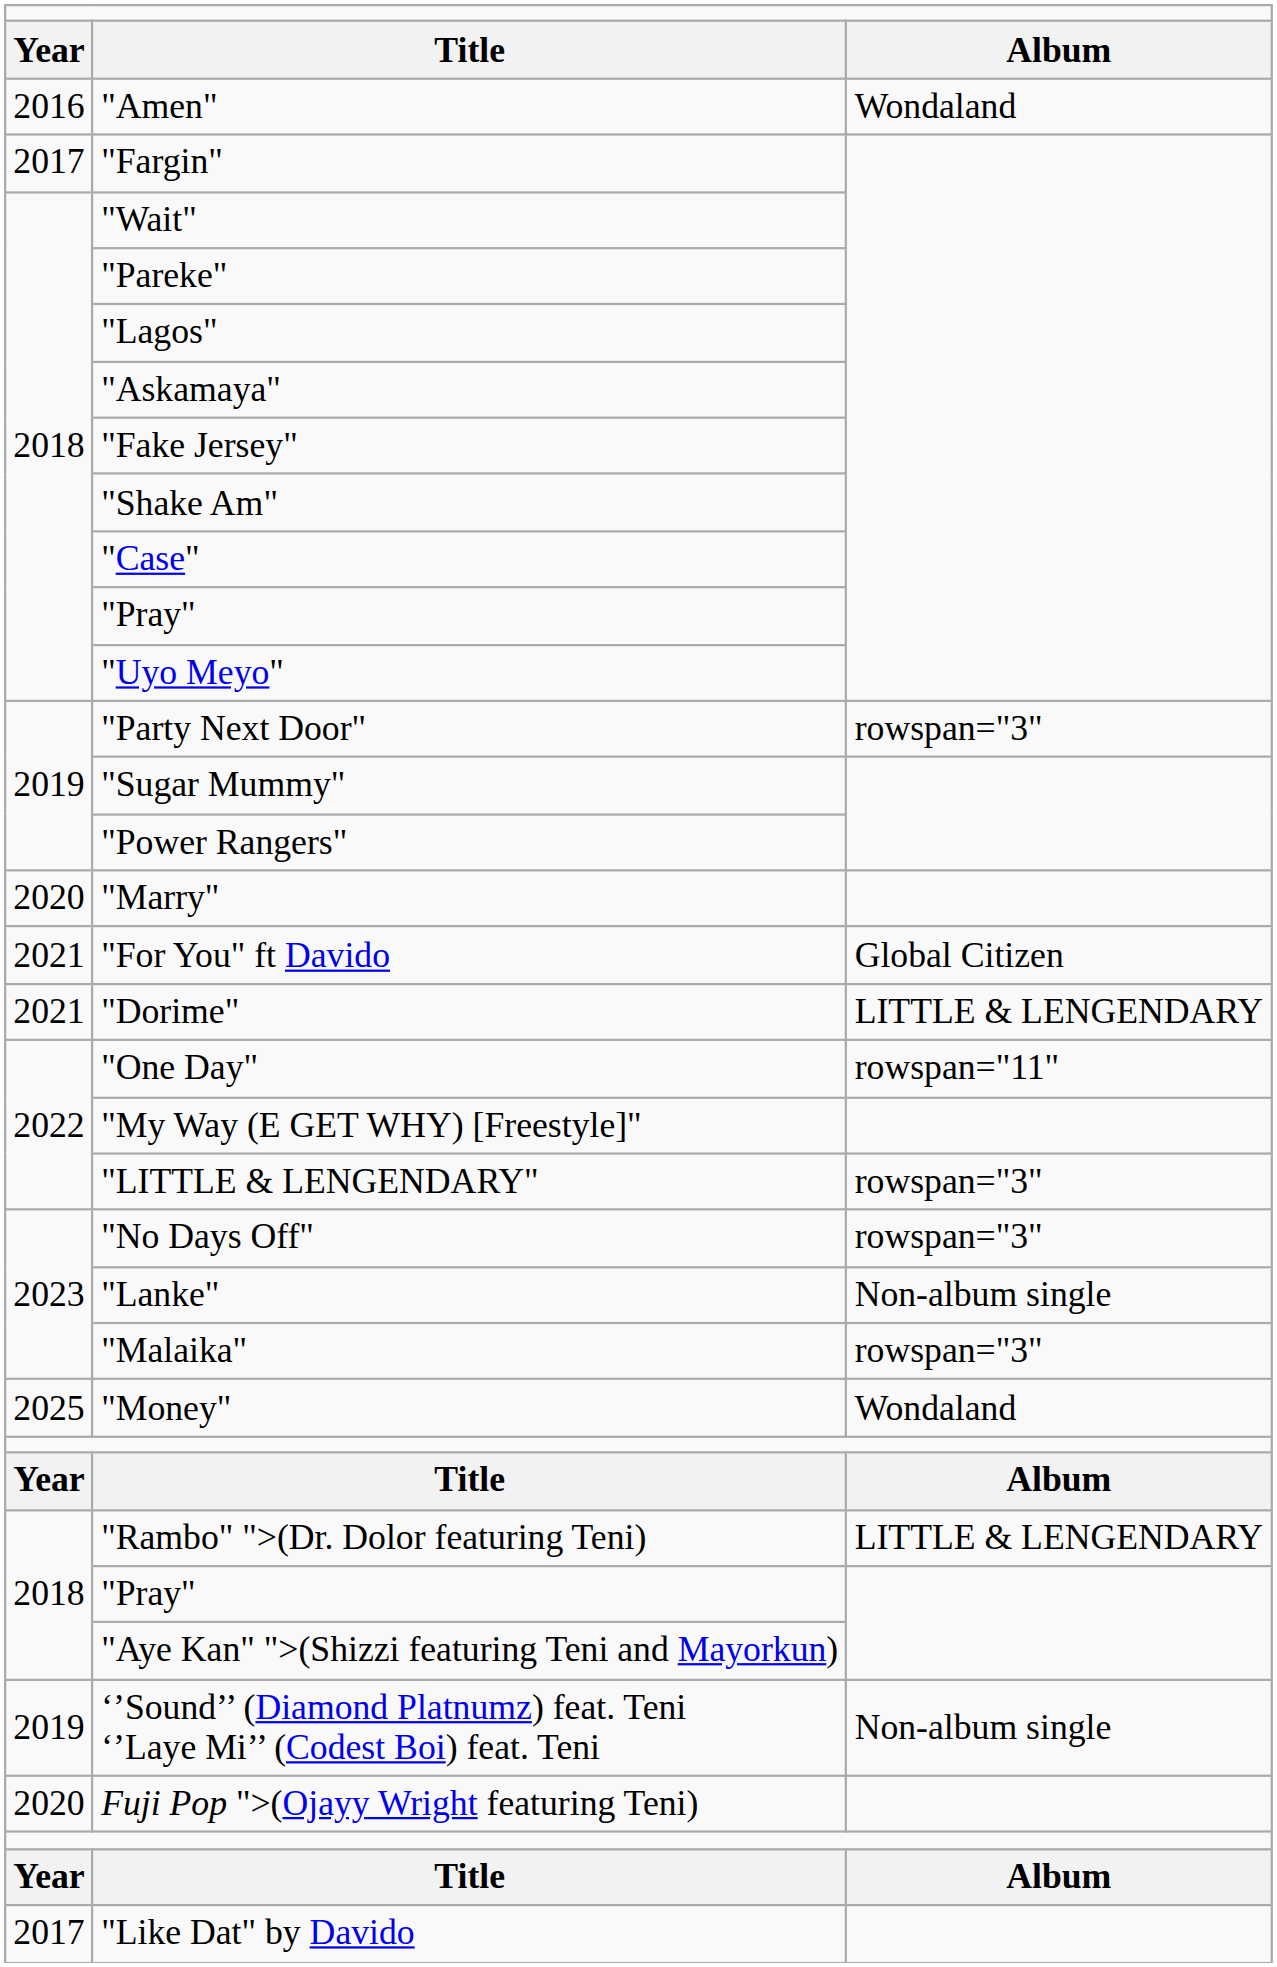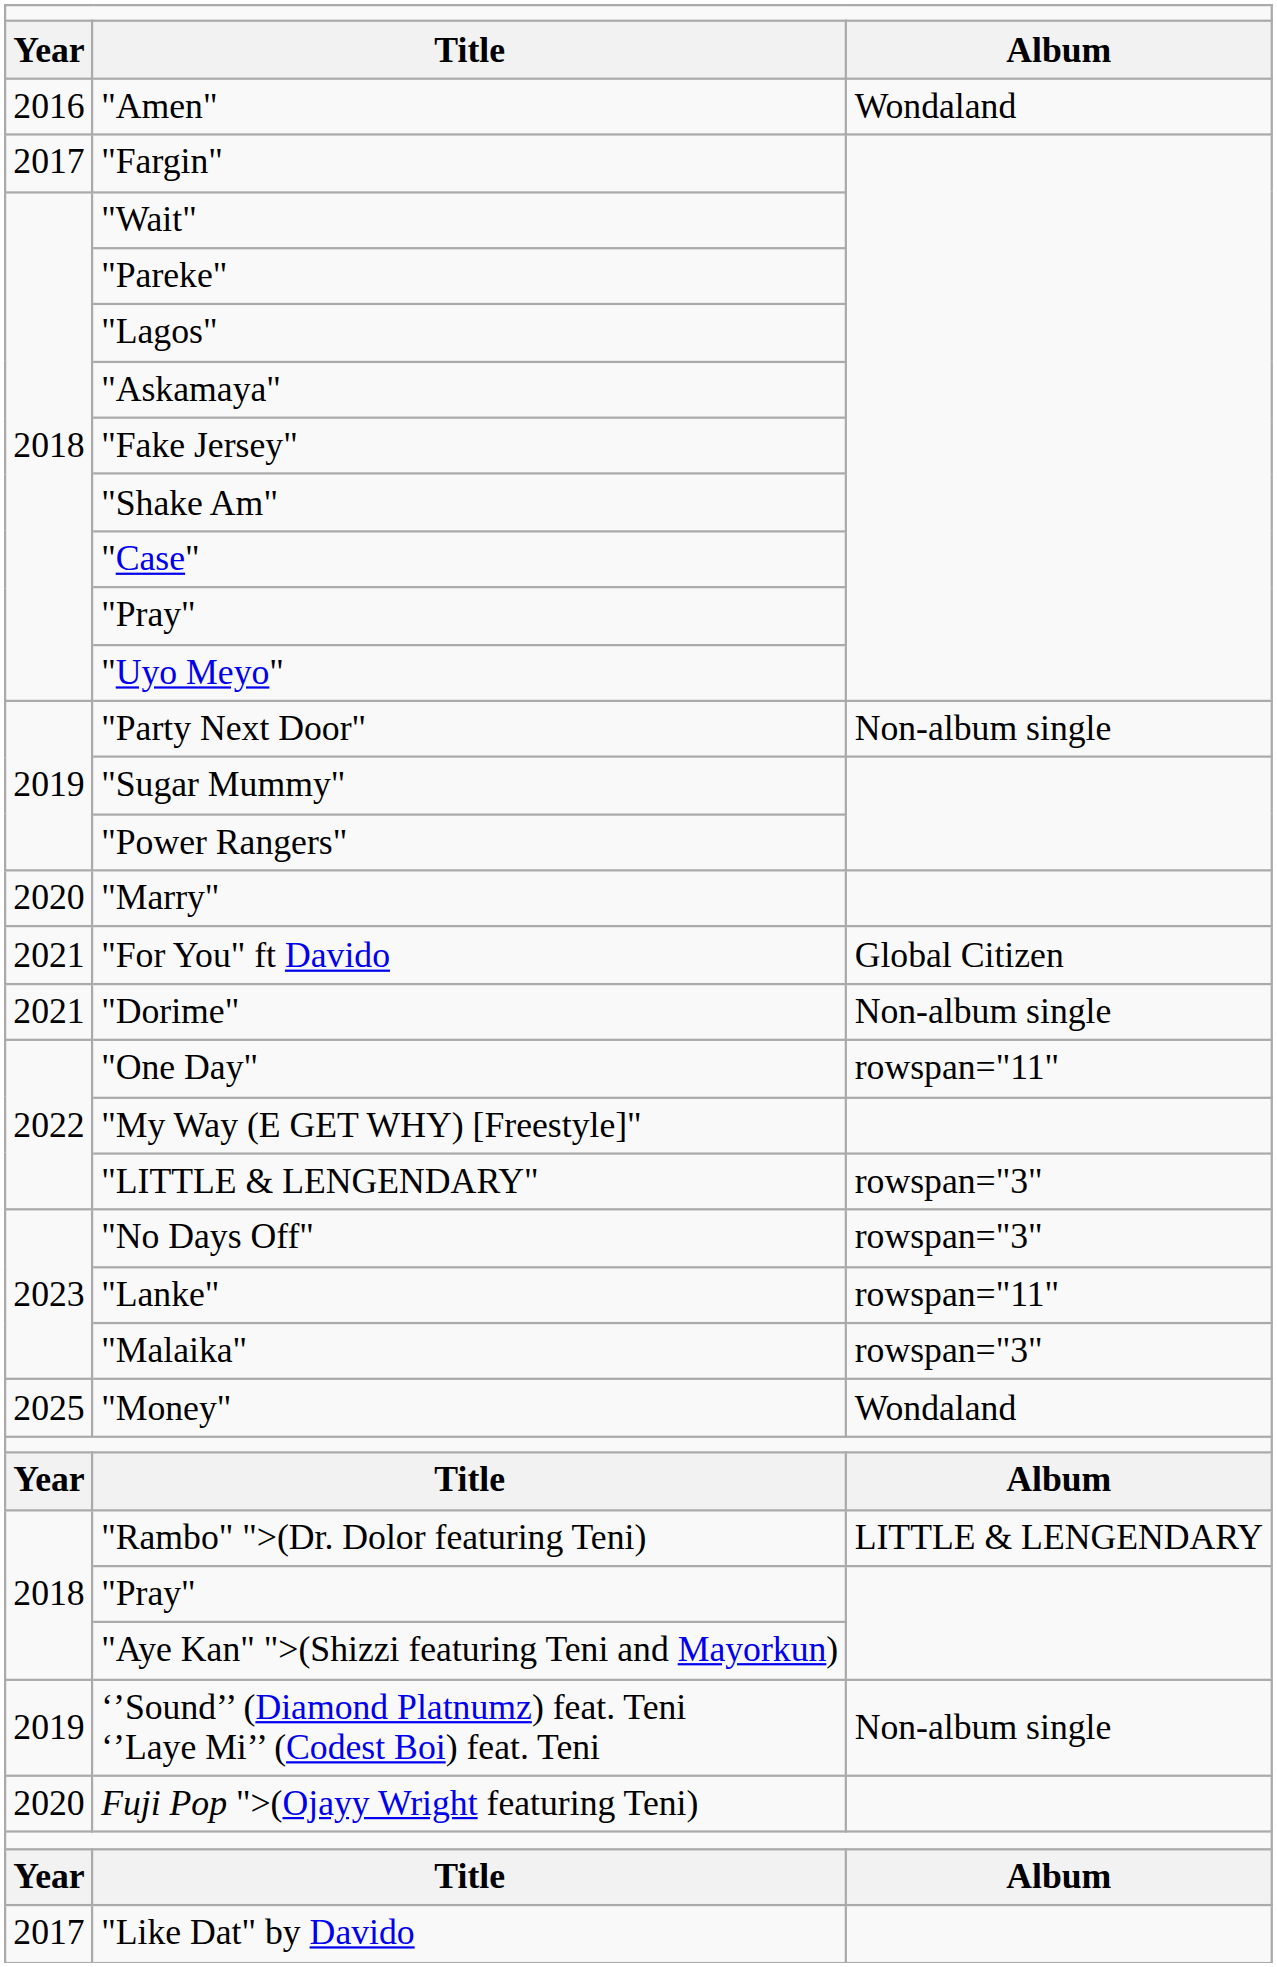(949, 728) rowspan="3" -> (983, 728) Non-album single
(1059, 1011) LITTLE & LENGENDARY -> (983, 1011) Non-album single
(983, 1294) Non-album single -> (957, 1294) rowspan="11"
